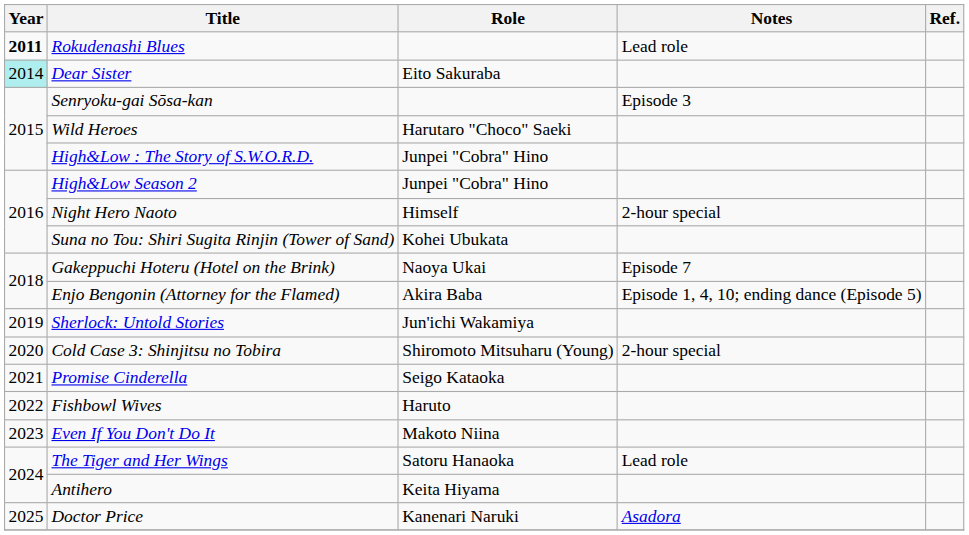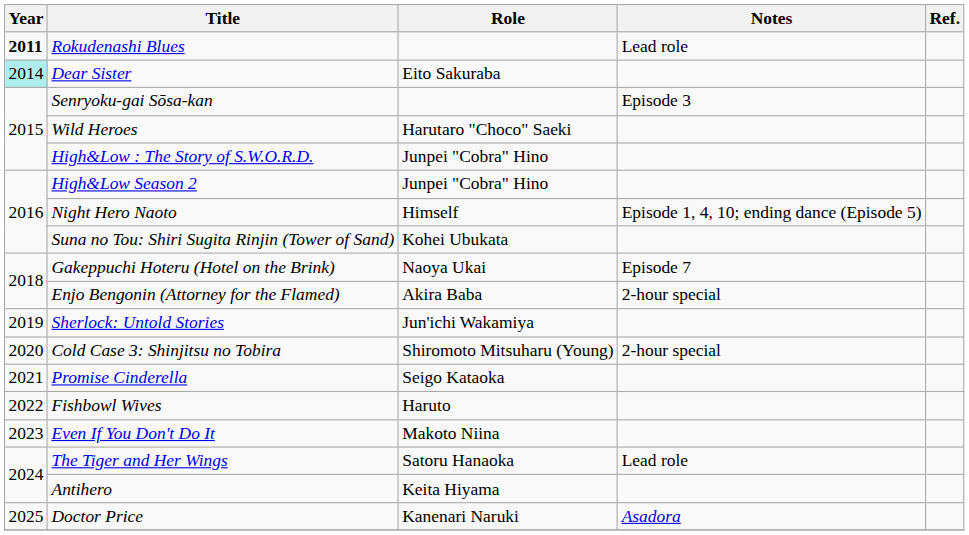(671, 211) 2-hour special -> (772, 211) Episode 1, 4, 10; ending dance (Episode 5)
(772, 294) Episode 1, 4, 10; ending dance (Episode 5) -> (671, 294) 2-hour special
